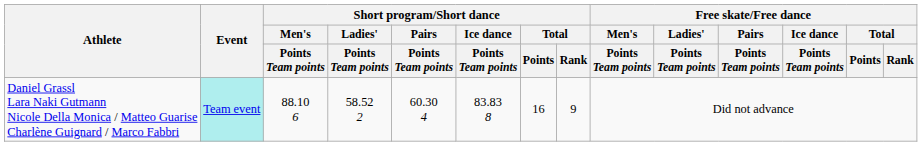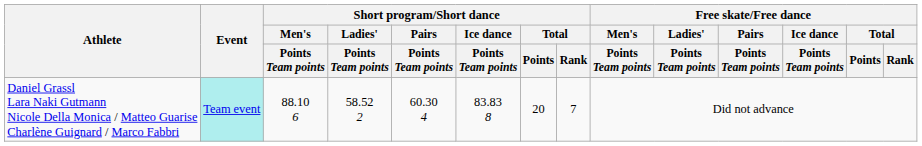(539, 109) 16 -> (539, 109) 20
(573, 109) 9 -> (573, 109) 7
